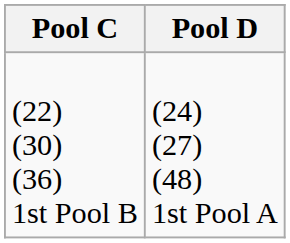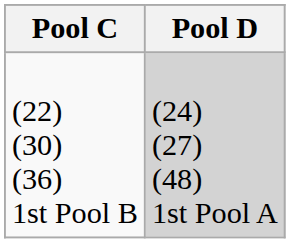(215, 161) no background -> (215, 161) lightgrey background
